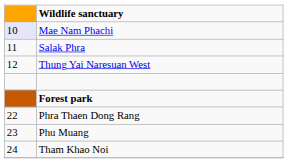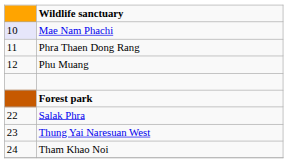(62, 47) Salak Phra -> (89, 47) Phra Thaen Dong Rang
(95, 64) Thung Yai Naresuan West -> (64, 64) Phu Muang
(89, 115) Phra Thaen Dong Rang -> (62, 115) Salak Phra
(64, 132) Phu Muang -> (95, 132) Thung Yai Naresuan West
